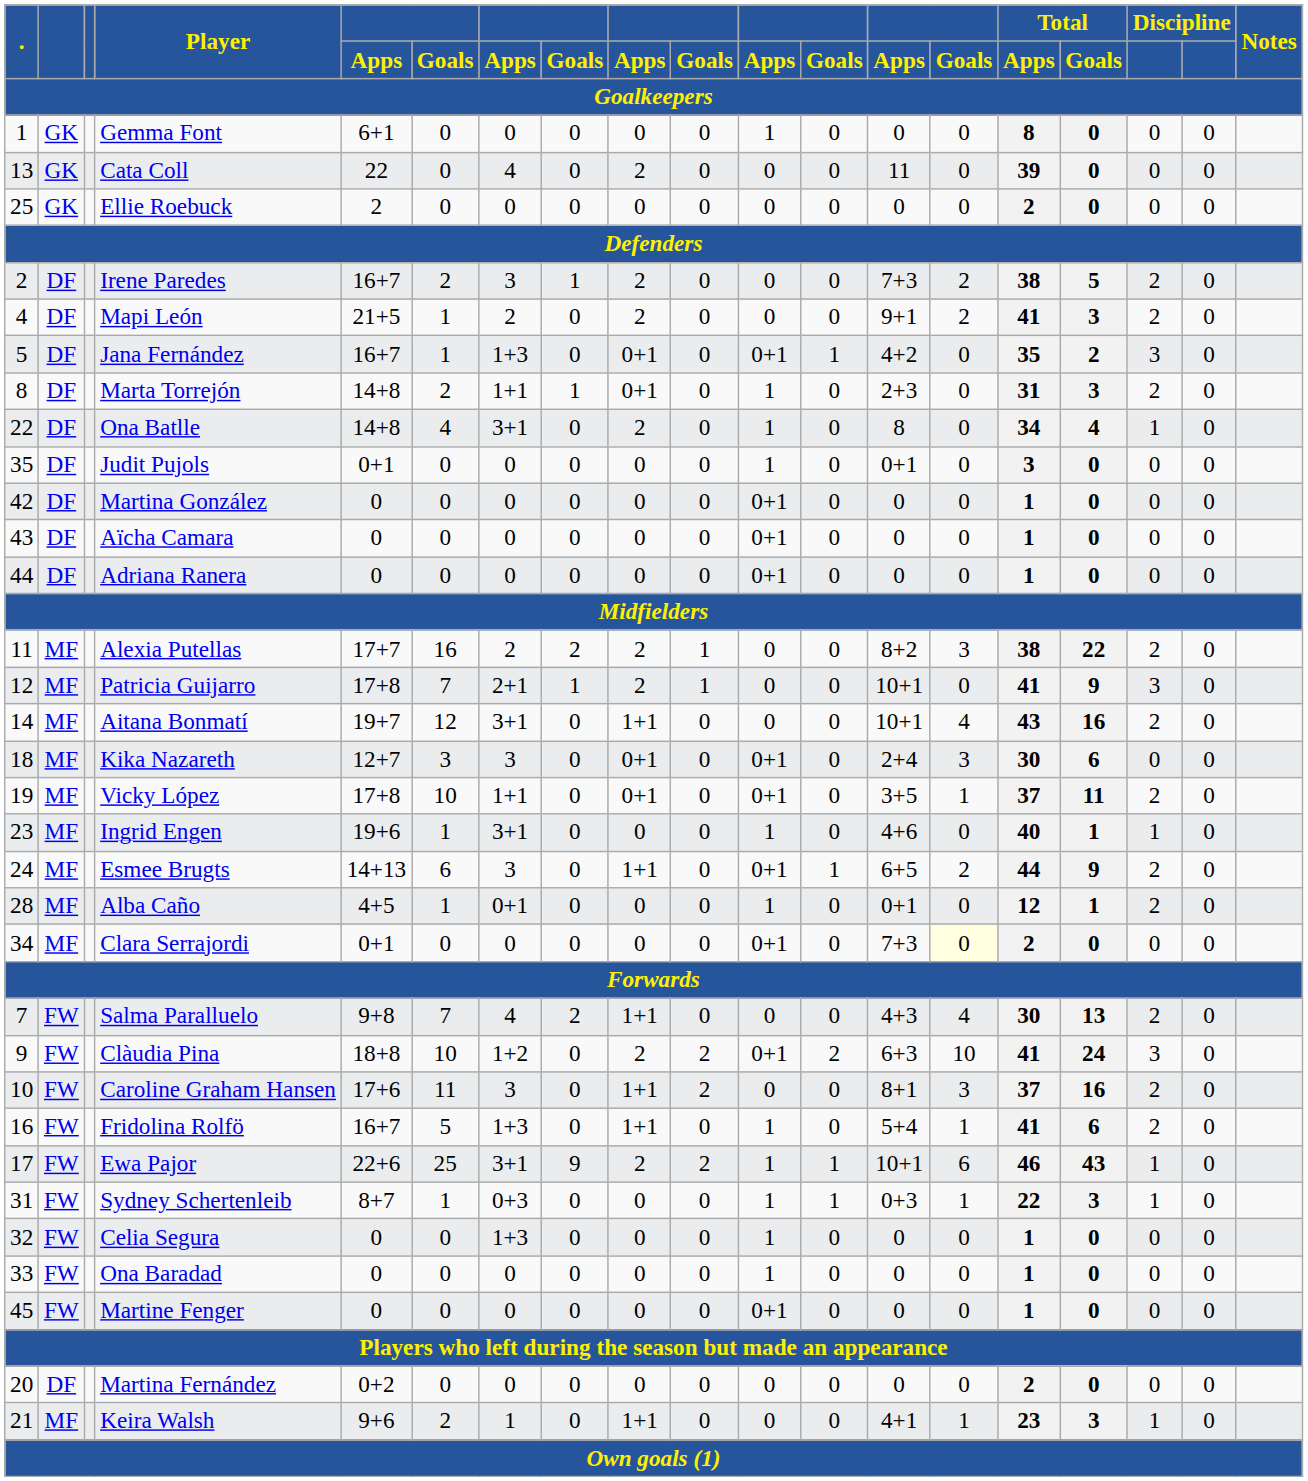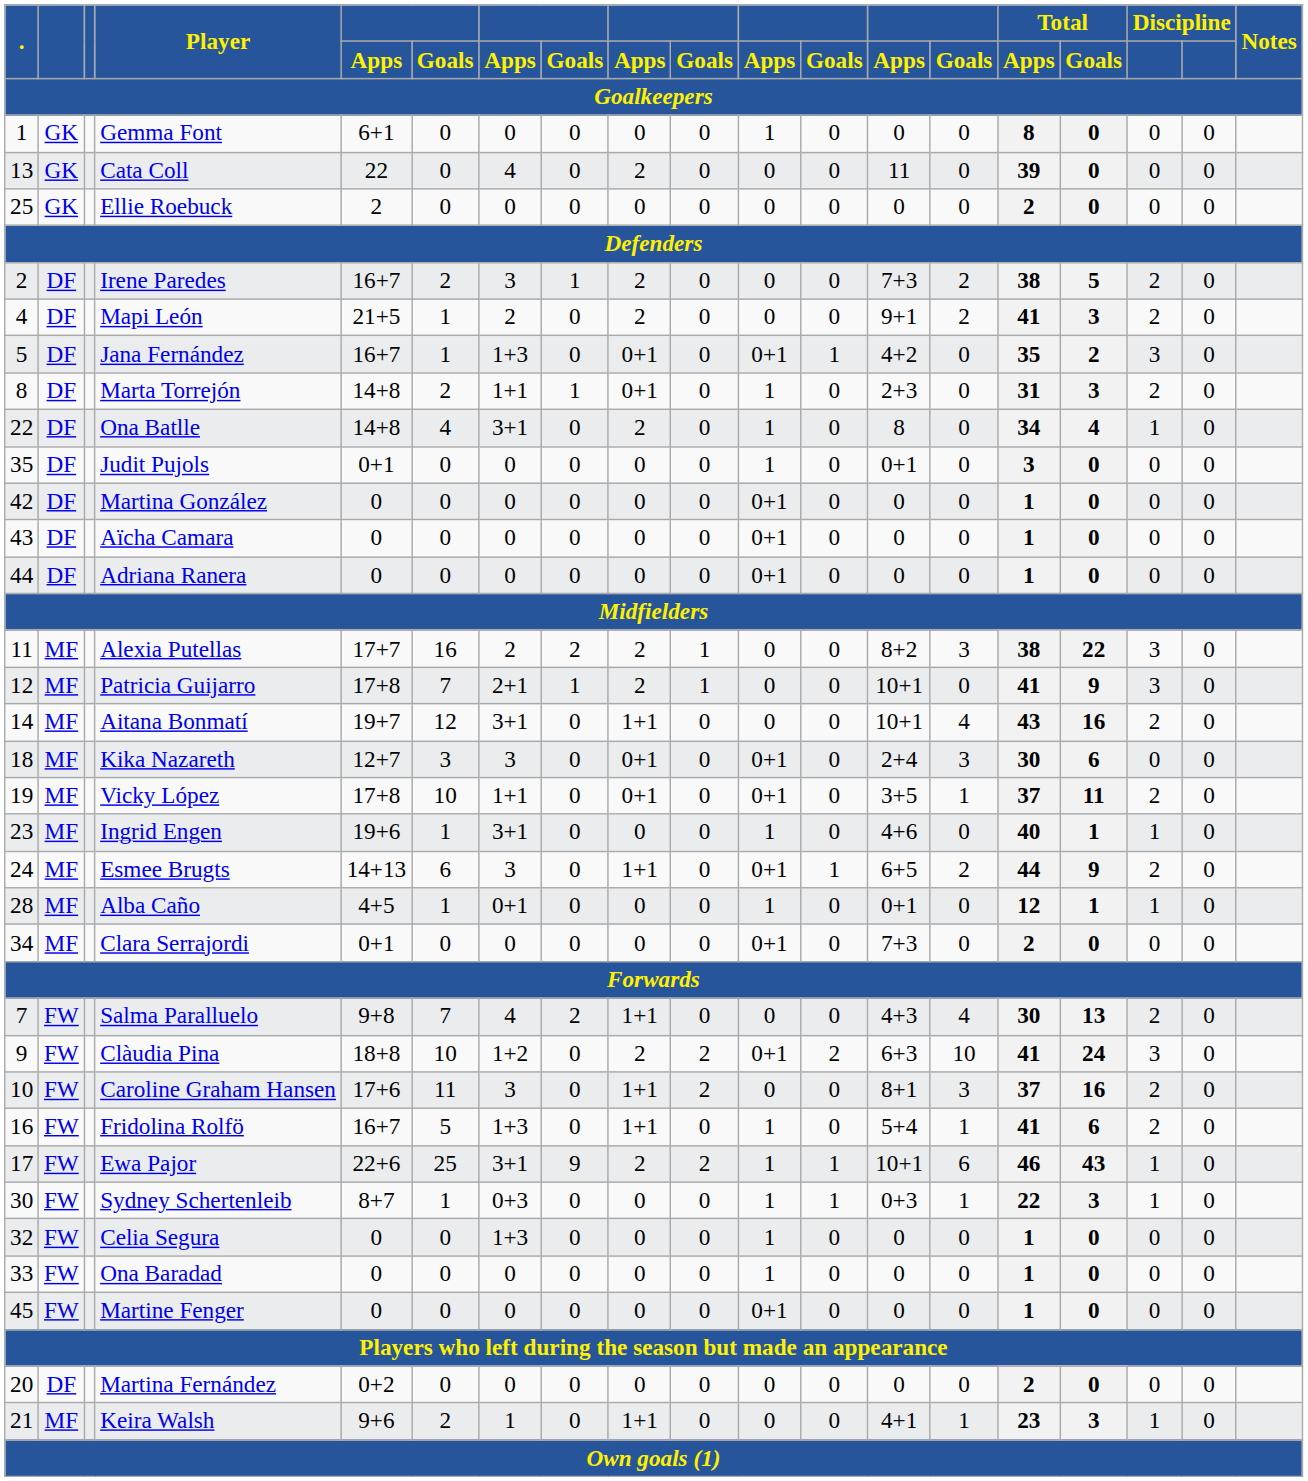(1155, 648) 2 -> (1155, 648) 3
(1155, 905) 2 -> (1155, 905) 1
(964, 942) lightyellow background -> (964, 942) no background
(22, 1200) 31 -> (22, 1200) 30
